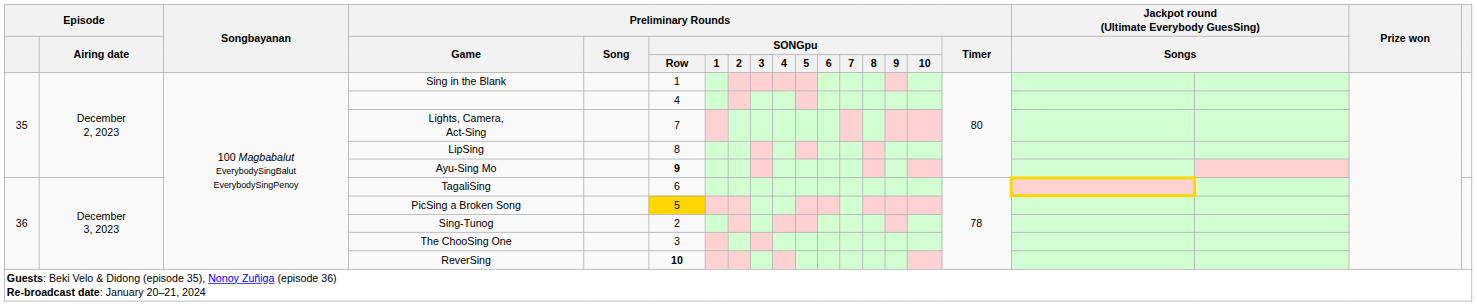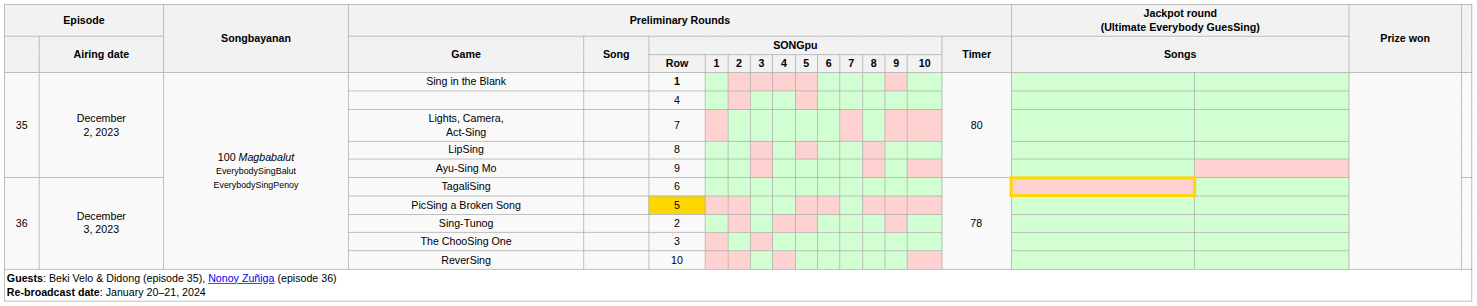(677, 82) normal -> (677, 82) bold
(677, 169) bold -> (677, 169) normal
(677, 260) bold -> (677, 260) normal
